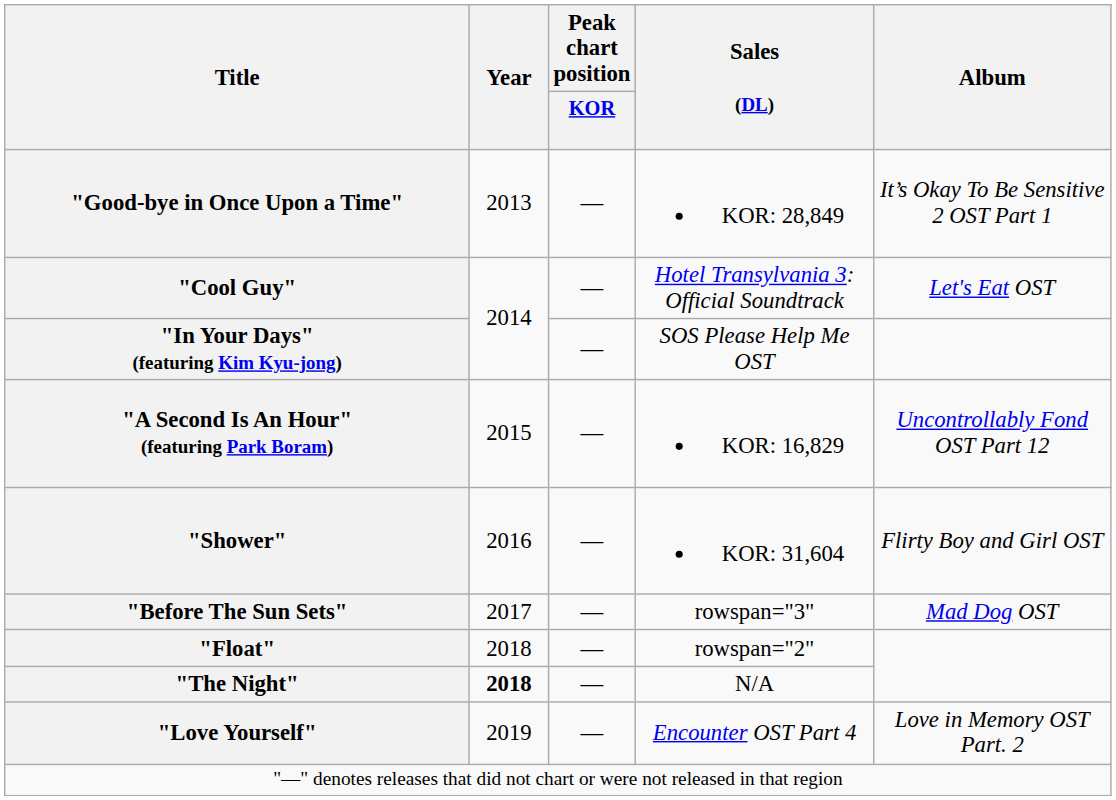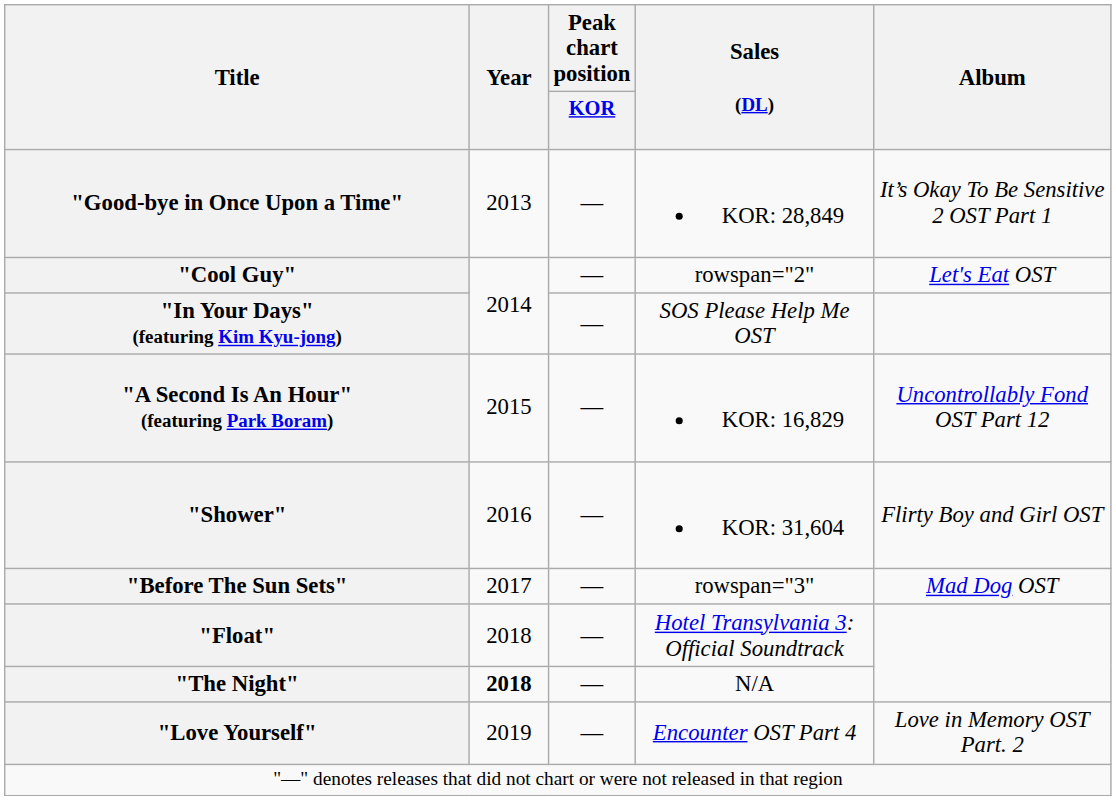(755, 287) Hotel Transylvania 3: Official Soundtrack -> (755, 274) rowspan="2"
(755, 647) rowspan="2" -> (755, 635) Hotel Transylvania 3: Official Soundtrack
